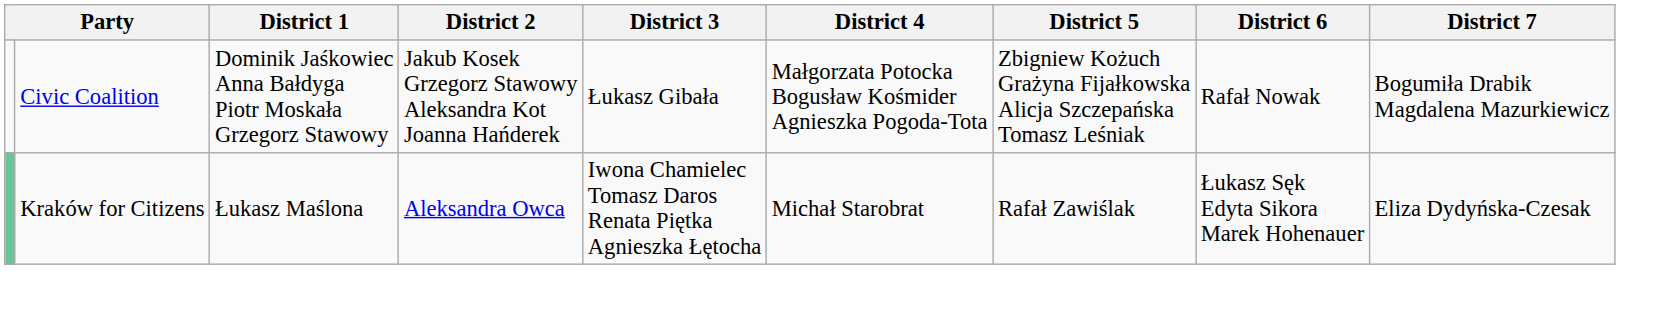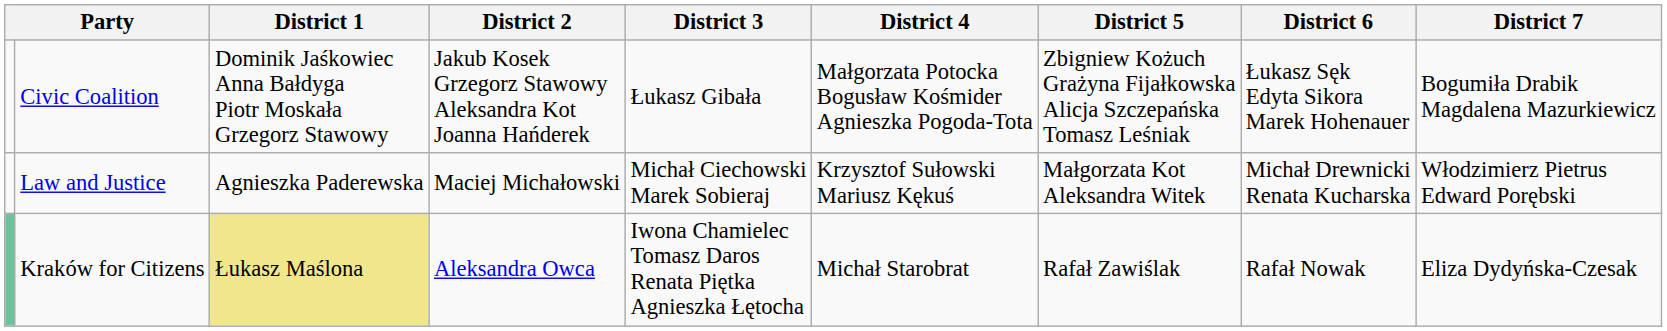(1261, 96) Rafał Nowak -> (1328, 96) Łukasz Sęk Edyta Sikora Marek Hohenauer
+ row: (93, 182)
(289, 208) no background -> (289, 269) khaki background
(1282, 208) Łukasz Sęk Edyta Sikora Marek Hohenauer -> (1306, 269) Rafał Nowak
